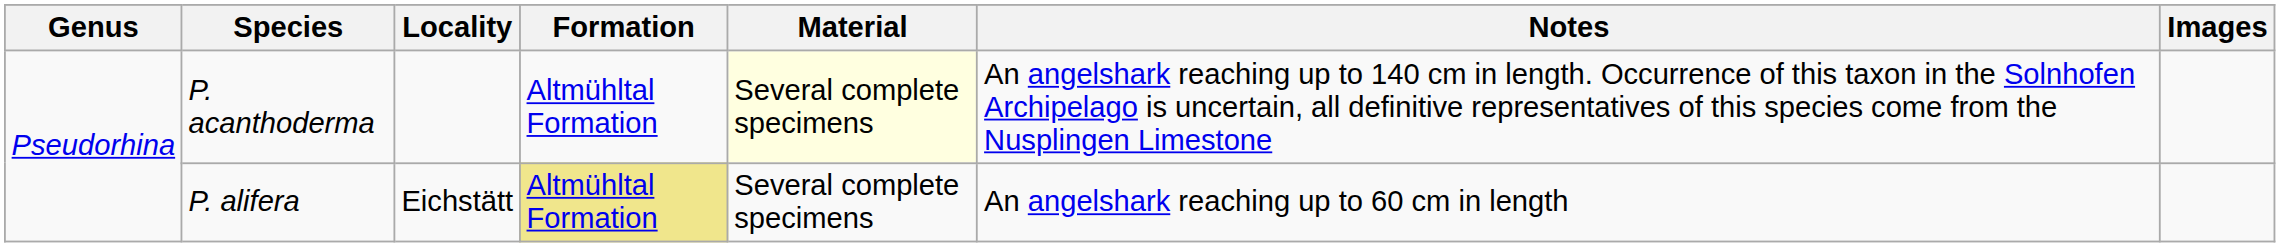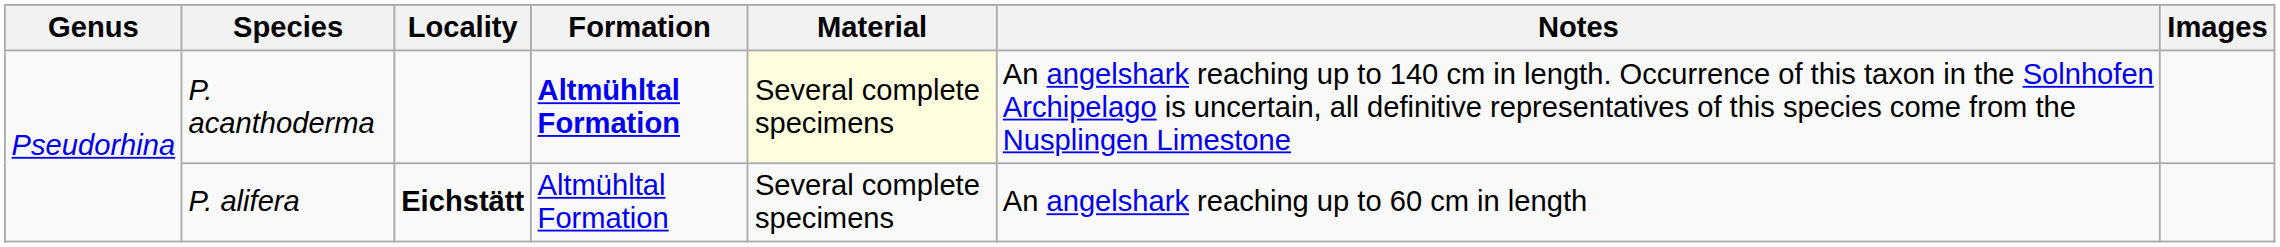(592, 106) normal -> (609, 106) bold
(457, 201) normal -> (463, 201) bold
(592, 201) khaki background -> (603, 201) no background
